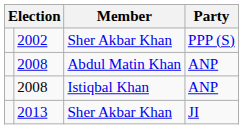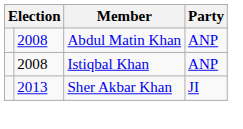- row: (32, 40)
